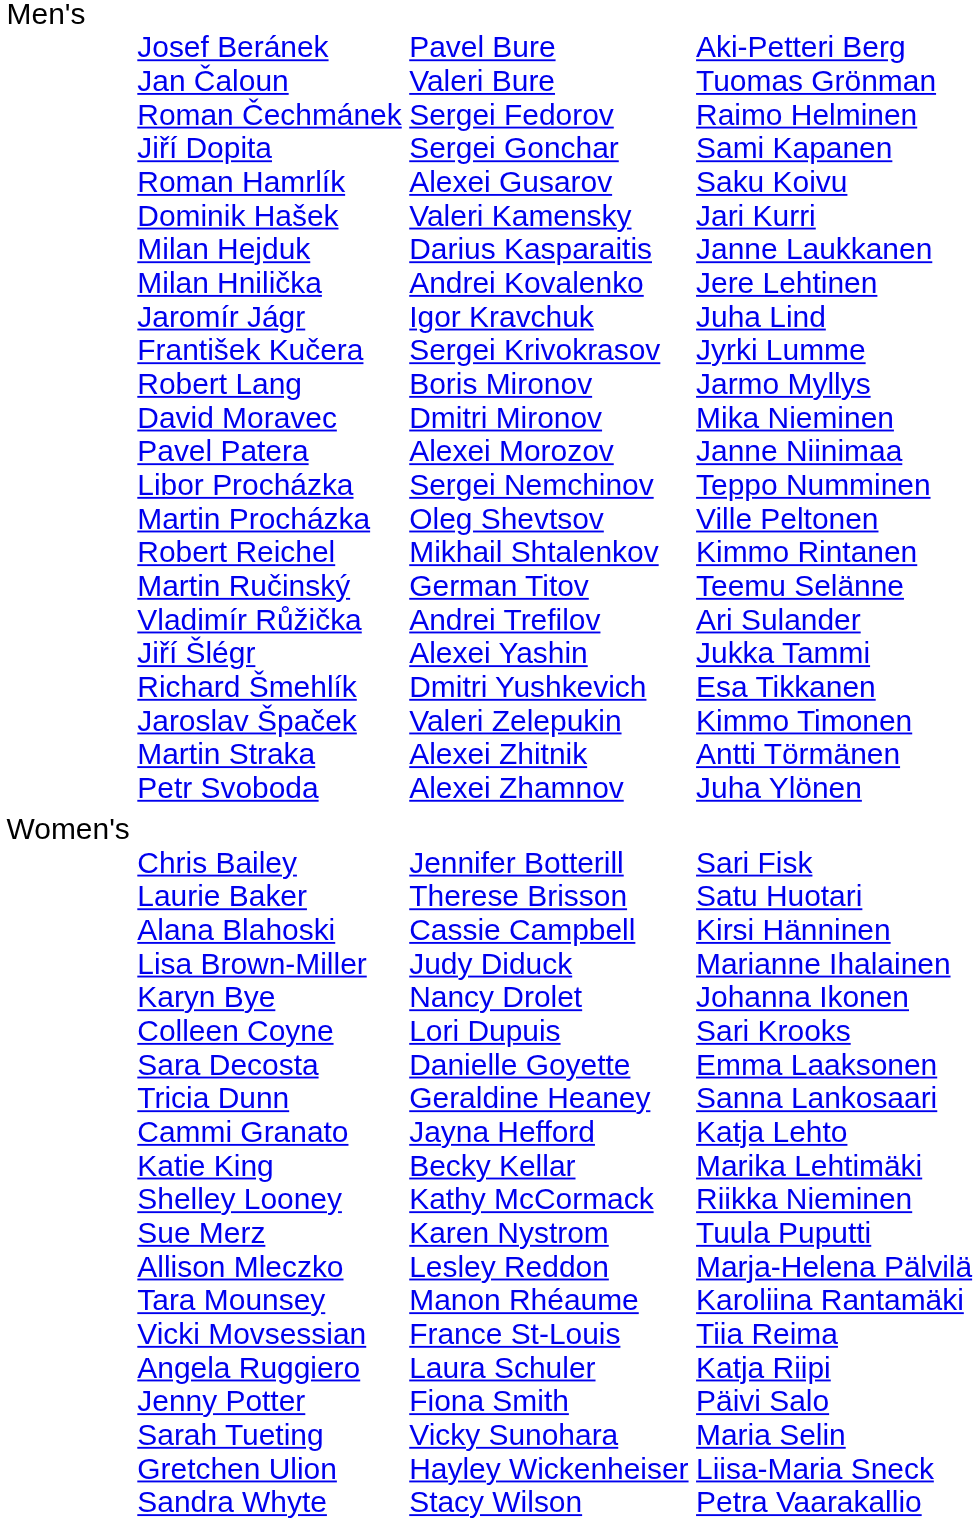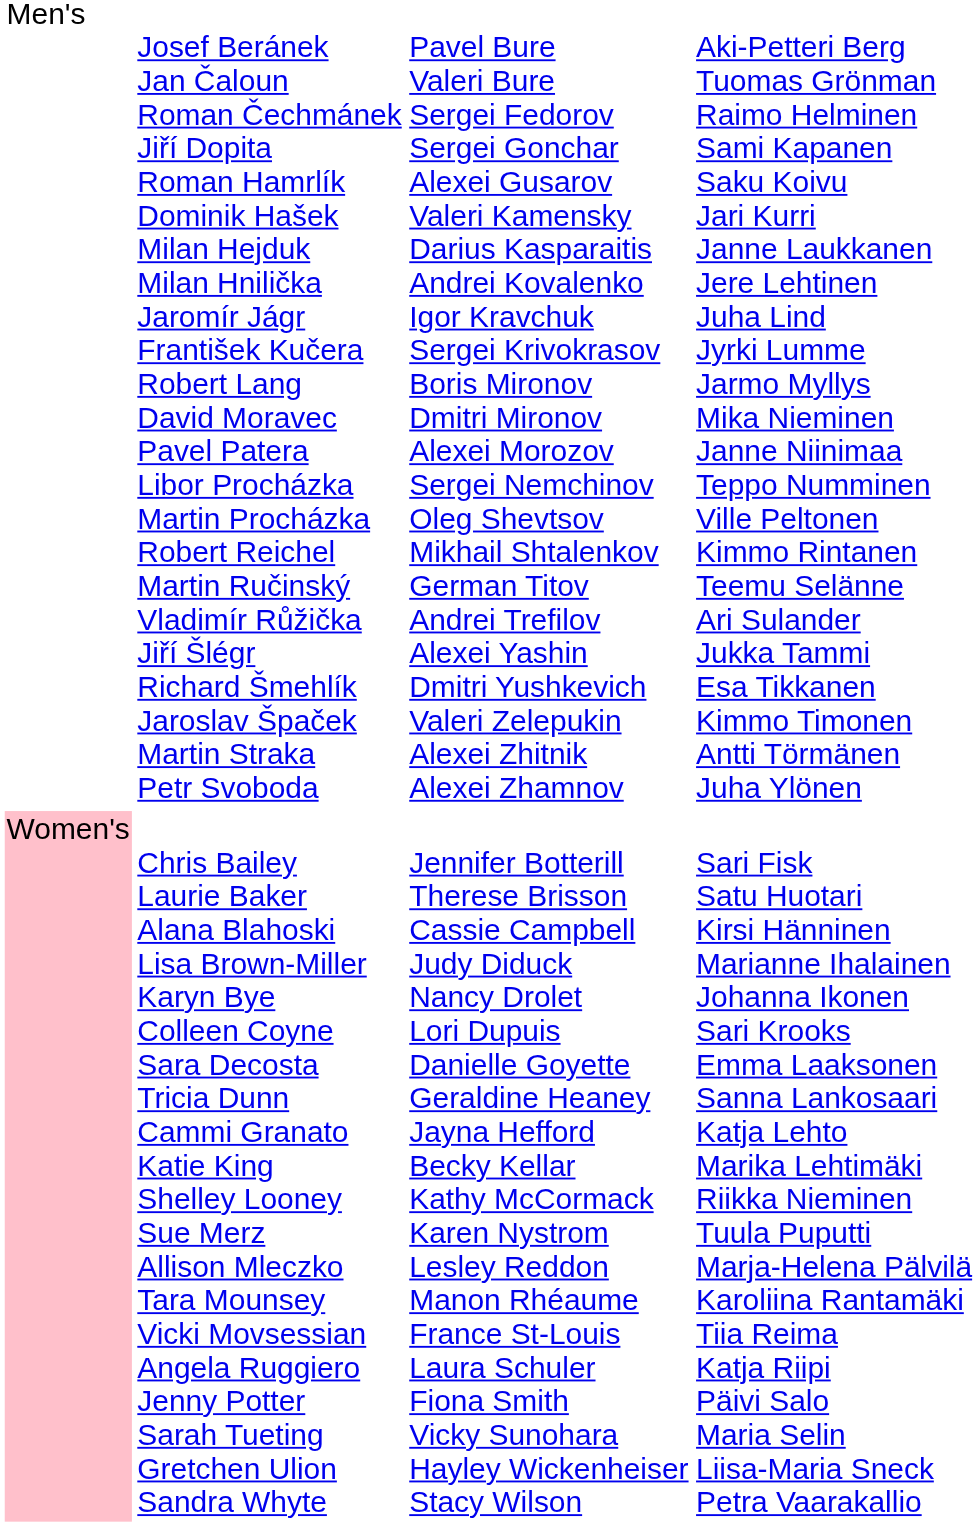(68, 829) no background -> (68, 829) pink background
